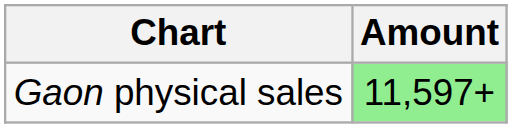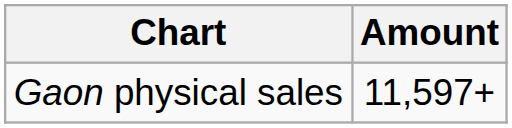(429, 92) lightgreen background -> (429, 92) no background
